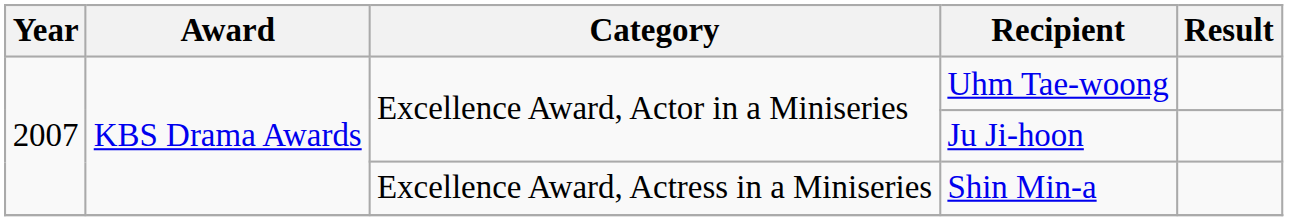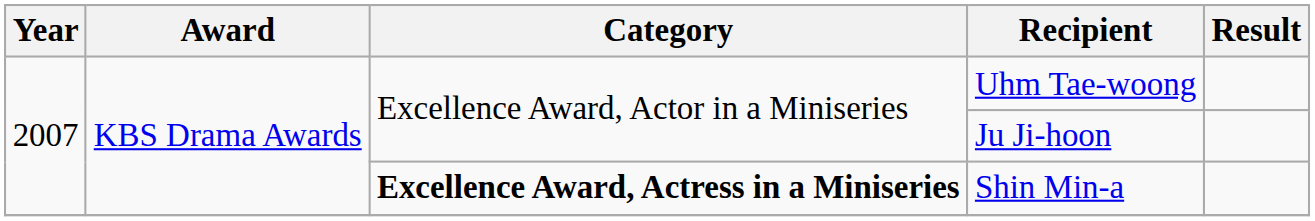(655, 187) normal -> (668, 187) bold
